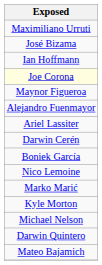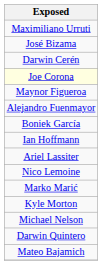(51, 60) Ian Hoffmann -> (51, 60) Darwin Cerén
(51, 124) Ariel Lassiter -> (51, 124) Boniek García
(51, 140) Darwin Cerén -> (51, 140) Ian Hoffmann
(51, 156) Boniek García -> (51, 156) Ariel Lassiter
